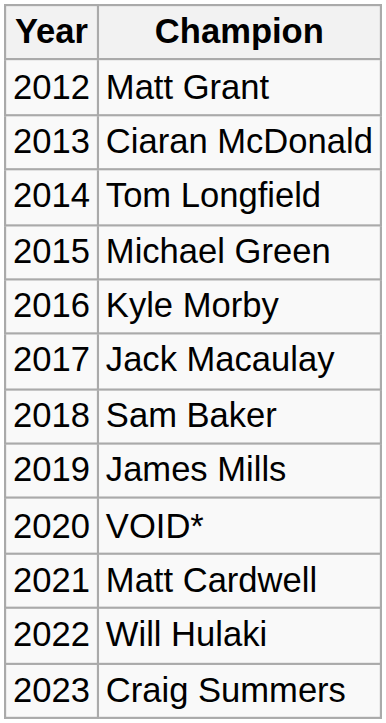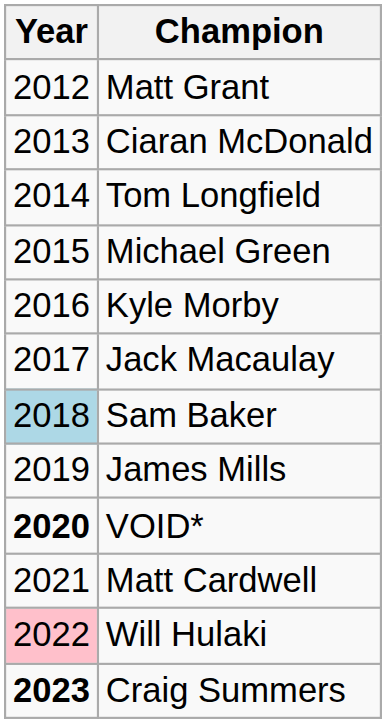(51, 415) no background -> (51, 415) lightblue background
(51, 525) normal -> (51, 525) bold
(51, 634) no background -> (51, 634) pink background
(51, 689) normal -> (51, 689) bold
